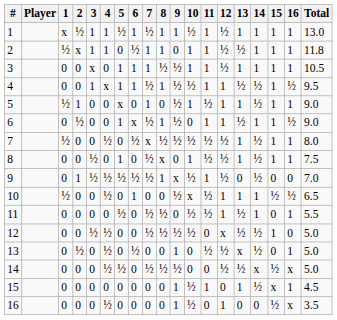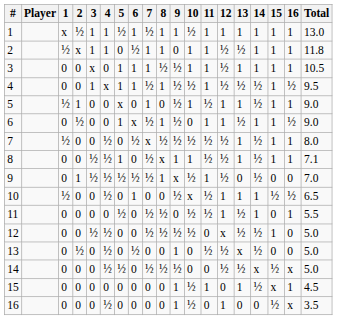(224, 31) ½ -> (223, 31) 1
(223, 86) 1 -> (224, 86) ½
(106, 159) 0 -> (108, 159) ½
(176, 159) 0 -> (176, 159) 1
(311, 159) 7.5 -> (311, 159) 7.1
(290, 251) 1 -> (290, 251) 0
